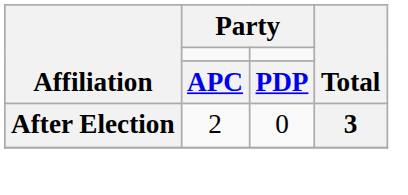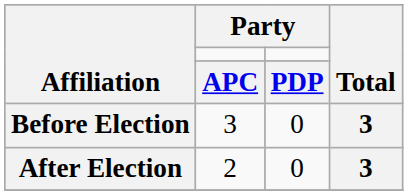+ row: (100, 124)
